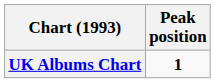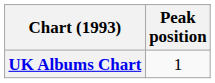(178, 63) bold -> (178, 63) normal
